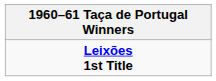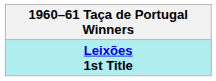(108, 57) no background -> (108, 57) paleturquoise background
